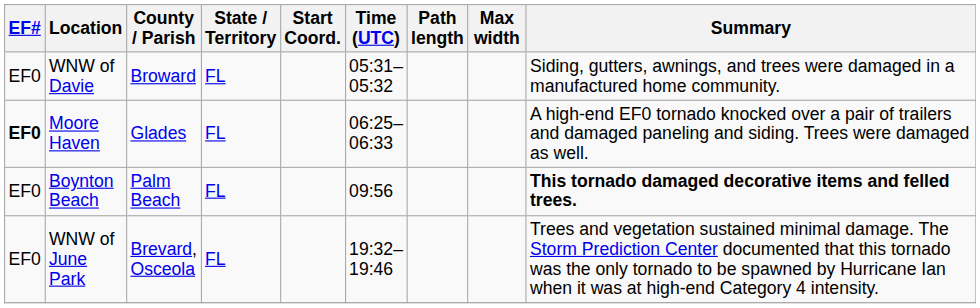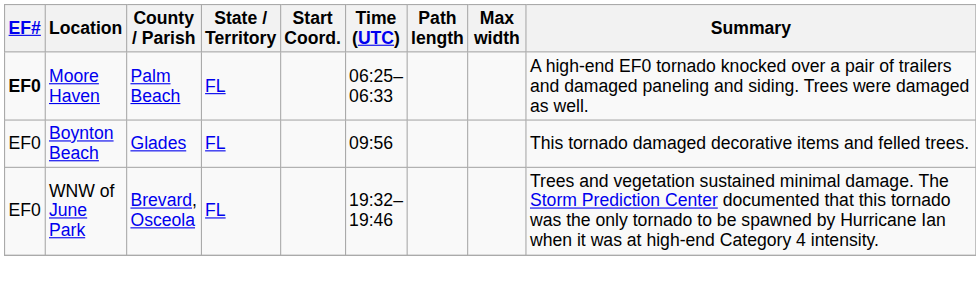- row: (82, 76)
(158, 133) Glades -> (155, 85) Palm Beach
(155, 191) Palm Beach -> (158, 143) Glades
(740, 191) bold -> (750, 143) normal
